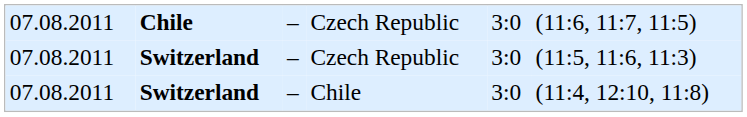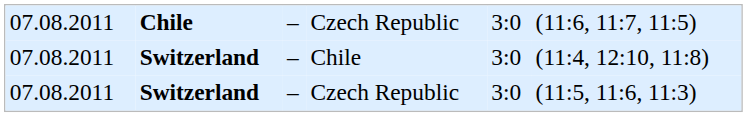(385, 57) Czech Republic -> (336, 57) Chile
(616, 57) (11:5, 11:6, 11:3) -> (622, 57) (11:4, 12:10, 11:8)
(336, 92) Chile -> (385, 92) Czech Republic
(622, 92) (11:4, 12:10, 11:8) -> (616, 92) (11:5, 11:6, 11:3)
